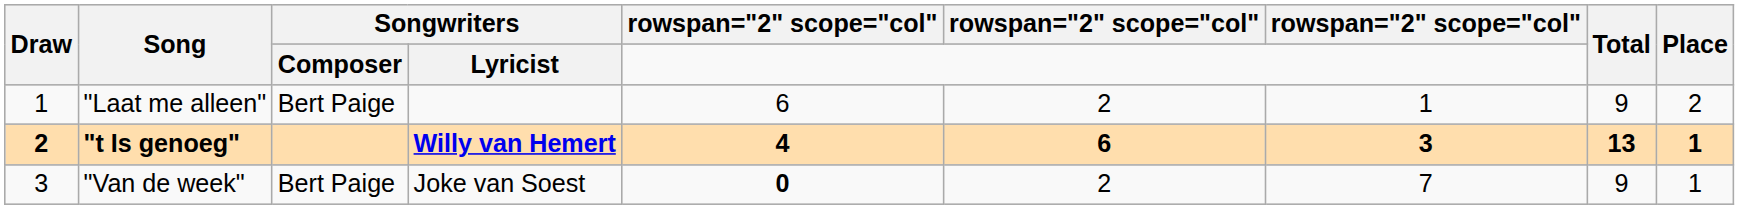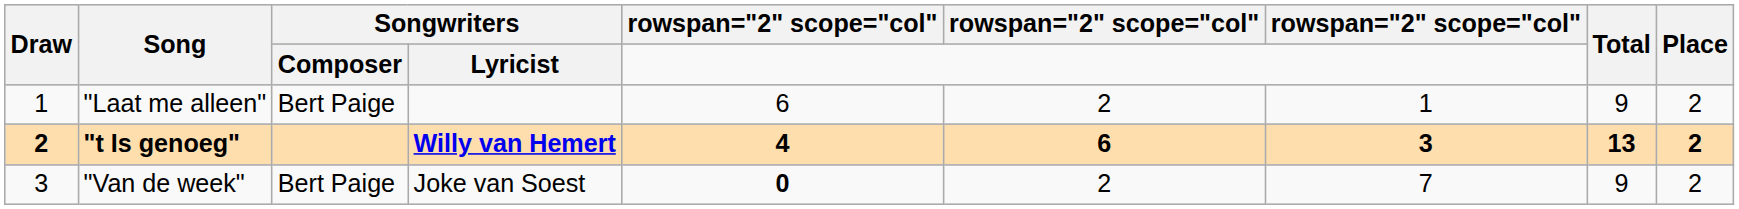(1695, 143) 1 -> (1695, 143) 2
(1695, 183) 1 -> (1695, 183) 2
